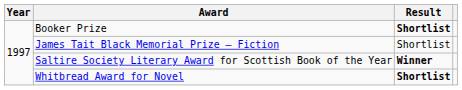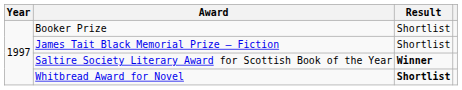(424, 29) bold -> (424, 29) normal
